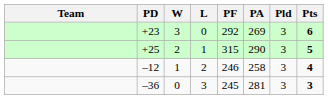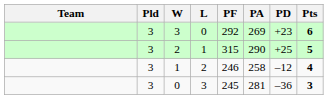columns swapped: (283, 13) <-> (151, 13)
